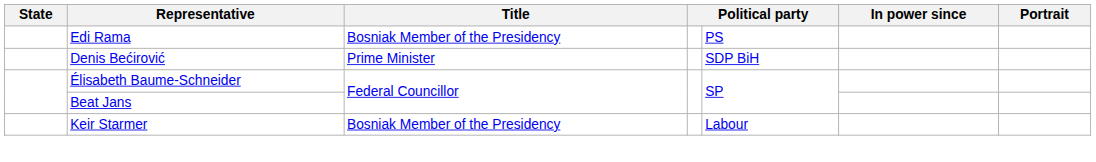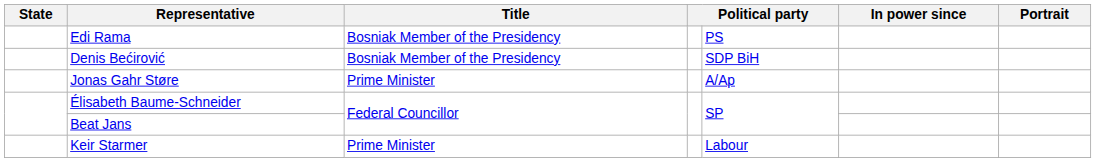(391, 59) Prime Minister -> (454, 59) Bosniak Member of the Presidency
+ row: (124, 80)
(454, 124) Bosniak Member of the Presidency -> (391, 146) Prime Minister
